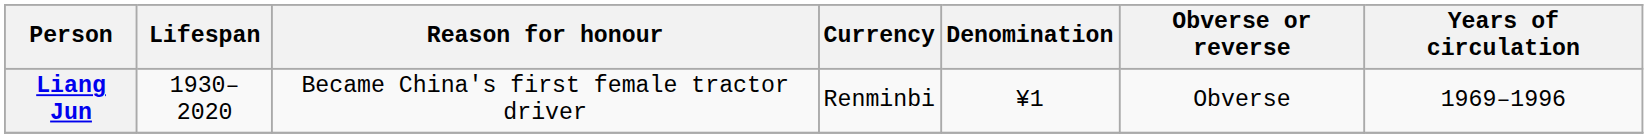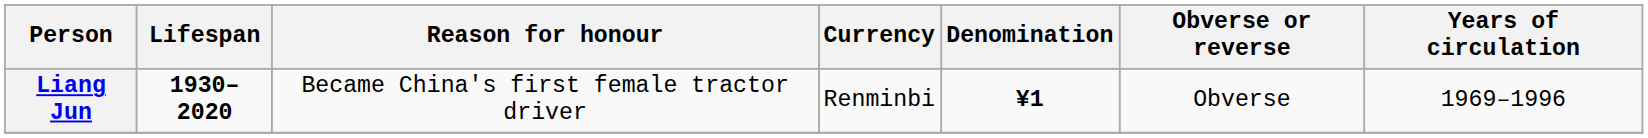(205, 101) normal -> (205, 101) bold
(1030, 101) normal -> (1030, 101) bold
